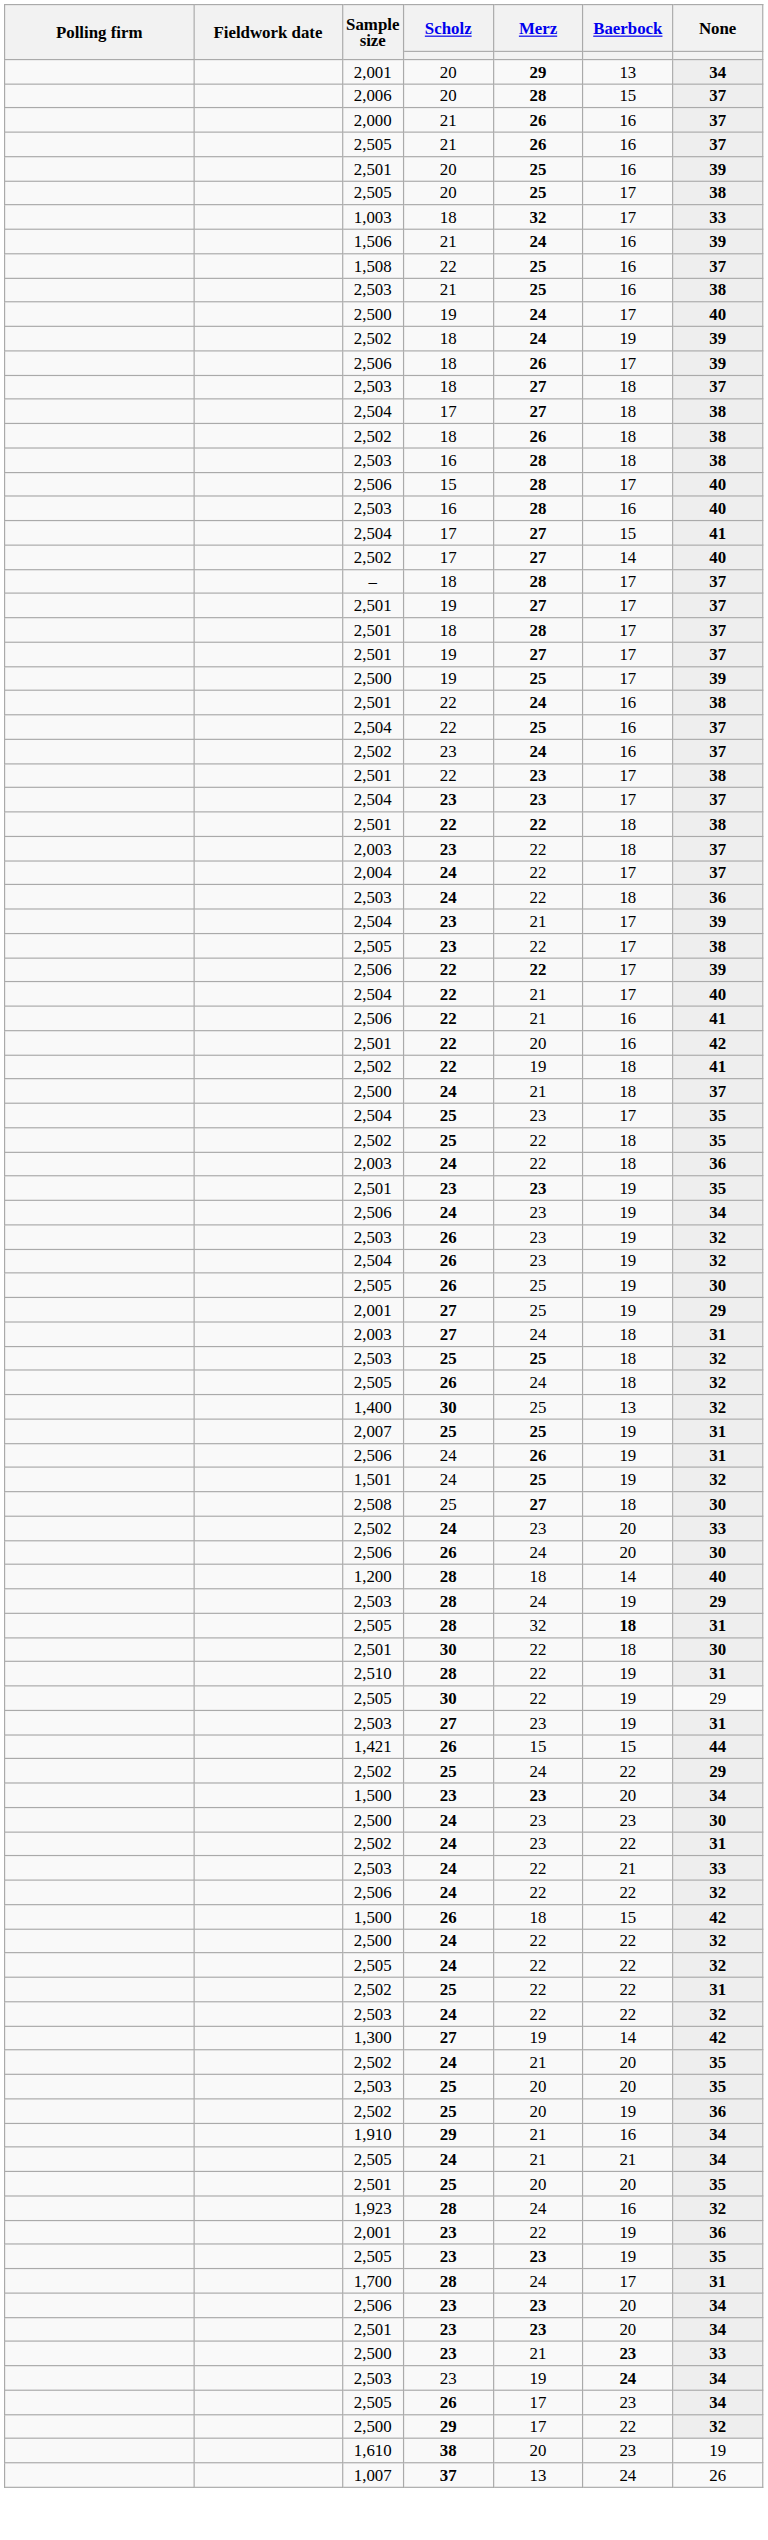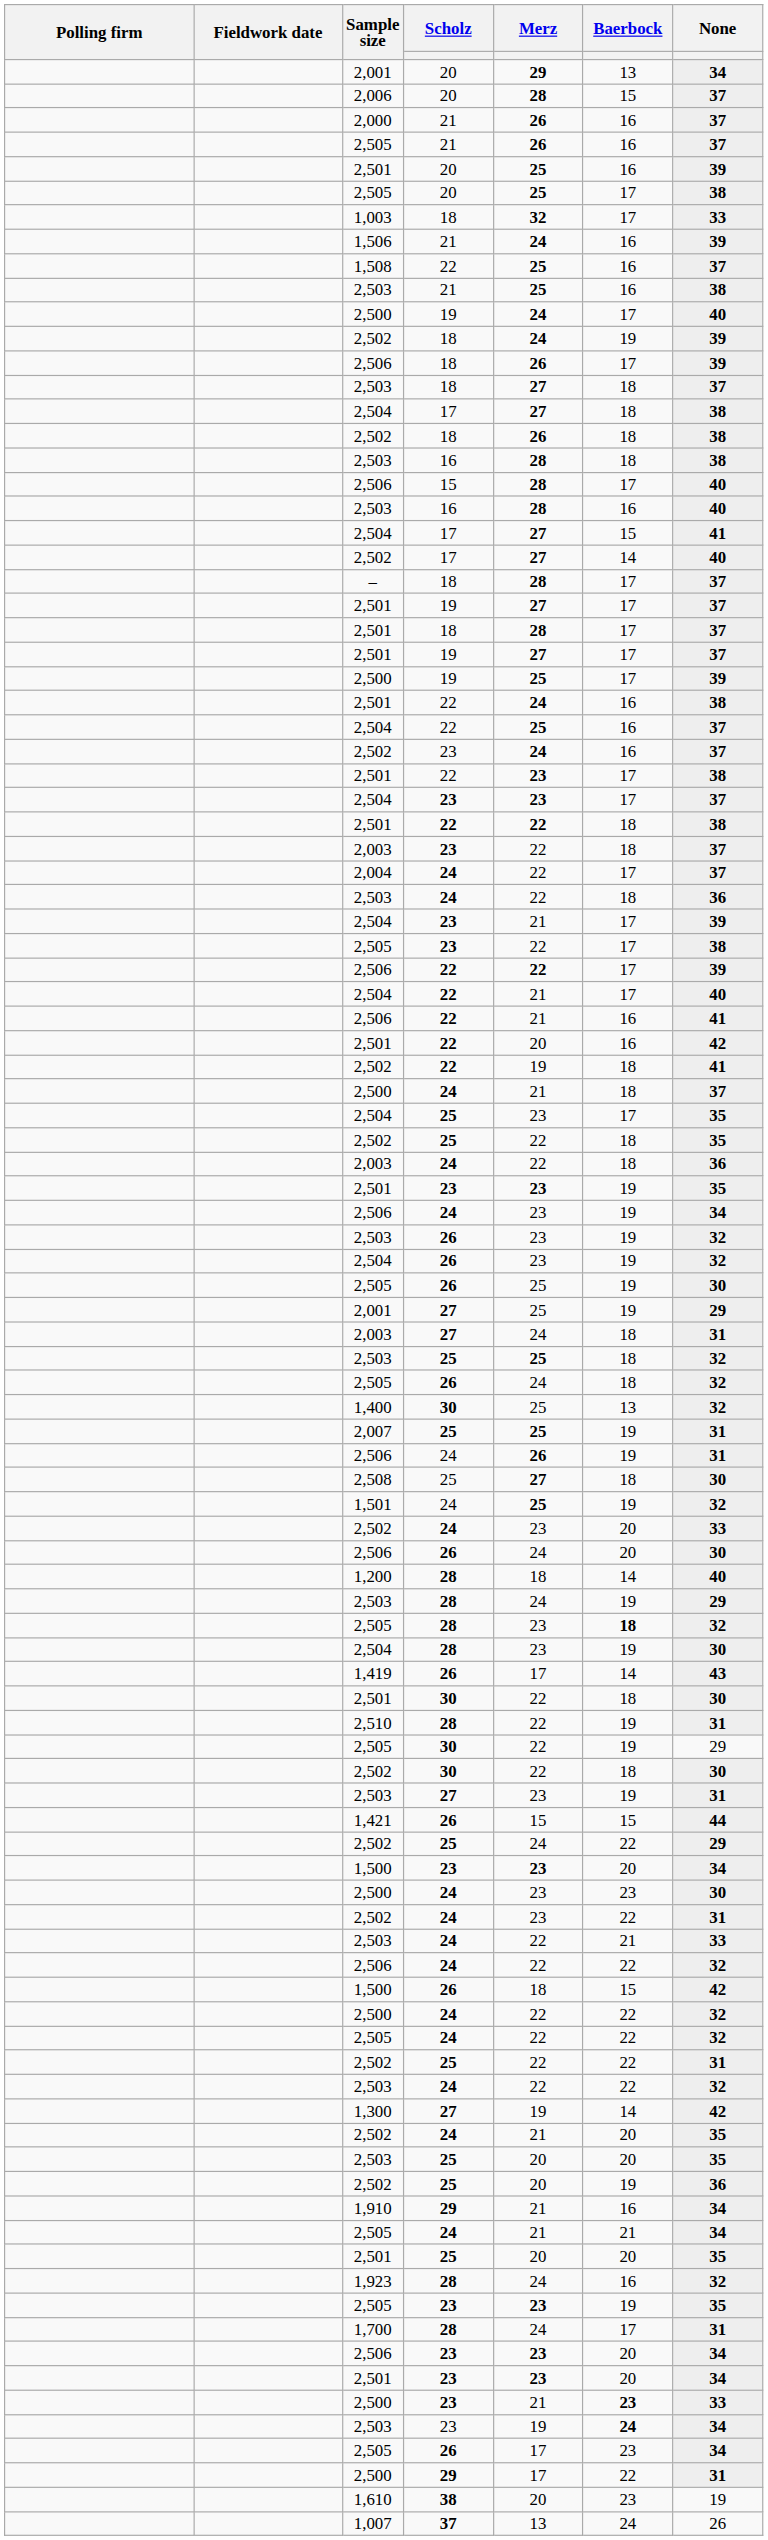rows swapped: (373, 1504) <-> (373, 1480)
(538, 1626) 32 -> (538, 1626) 23
(718, 1626) 31 -> (718, 1626) 32
+ row: (373, 1650)
+ row: (373, 1674)
+ row: (373, 1771)
- row: (373, 2233)
(718, 2427) 32 -> (718, 2475) 31
